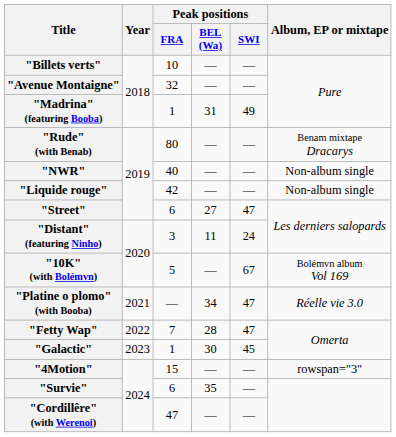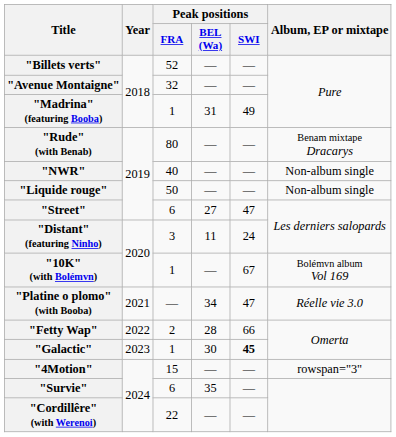(172, 65) 10 -> (172, 65) 52
(172, 190) 42 -> (172, 190) 50
(172, 270) 5 -> (172, 270) 1
(172, 329) 7 -> (172, 329) 2
(249, 329) 47 -> (249, 329) 66
(249, 349) normal -> (249, 349) bold
(172, 414) 47 -> (172, 414) 22
